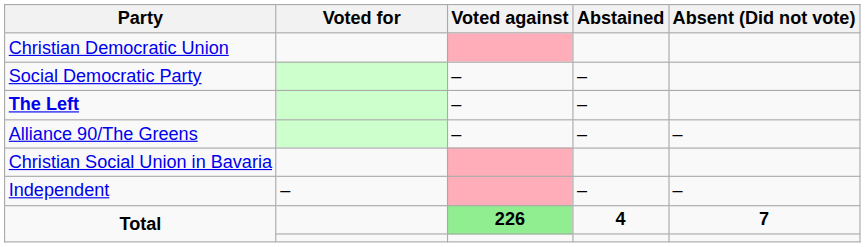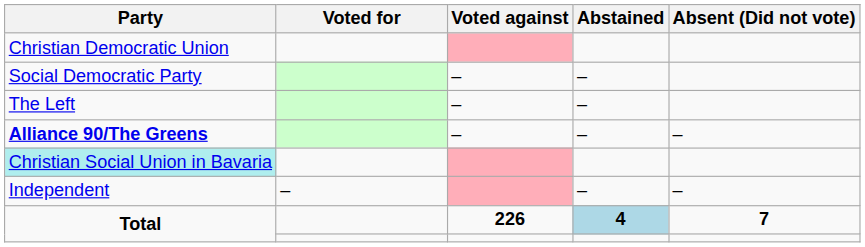(44, 104) bold -> (42, 104) normal
(103, 133) normal -> (108, 133) bold
(140, 162) no background -> (140, 162) paleturquoise background
(510, 219) lightgreen background -> (510, 219) no background
(621, 219) no background -> (621, 219) lightblue background
